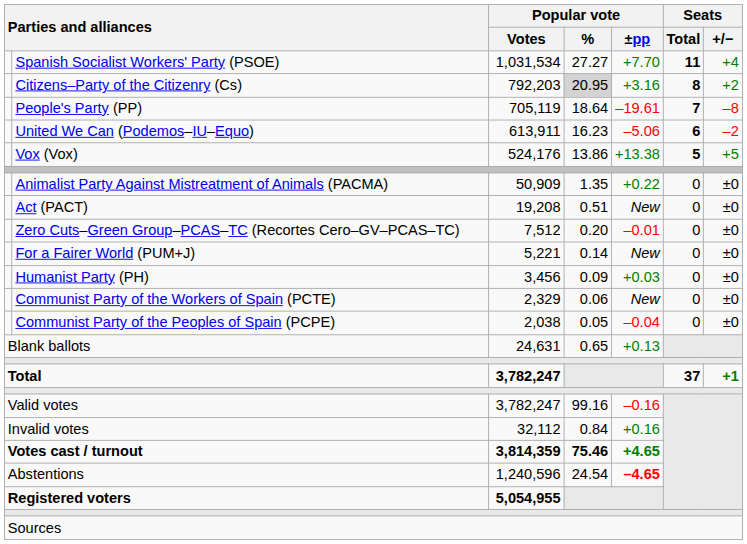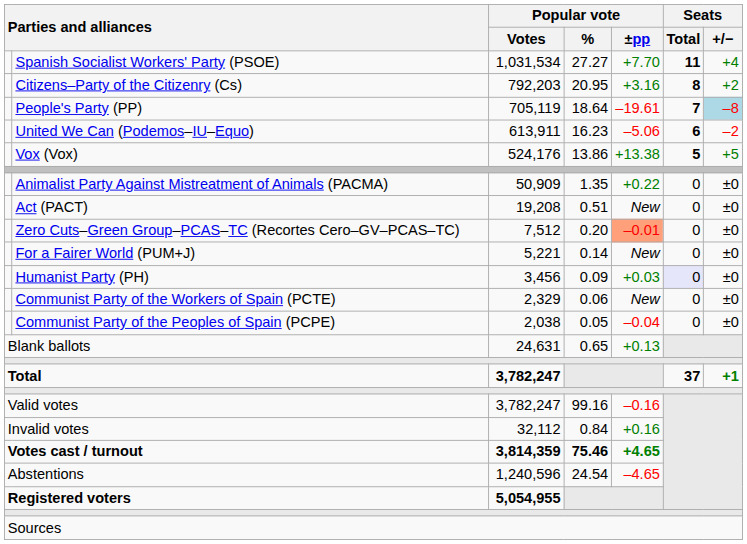(590, 85) lightgrey background -> (590, 85) no background
(731, 108) no background -> (731, 108) lightblue background
(642, 230) no background -> (642, 230) lightsalmon background
(696, 276) no background -> (696, 276) lavender background
(642, 474) bold -> (642, 474) normal
